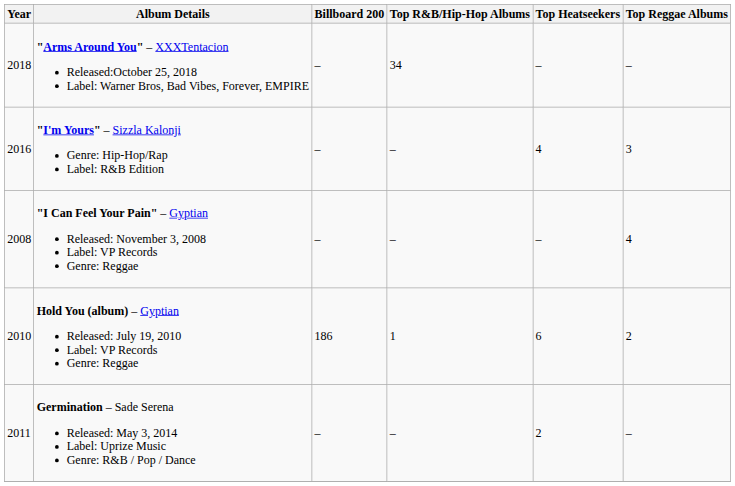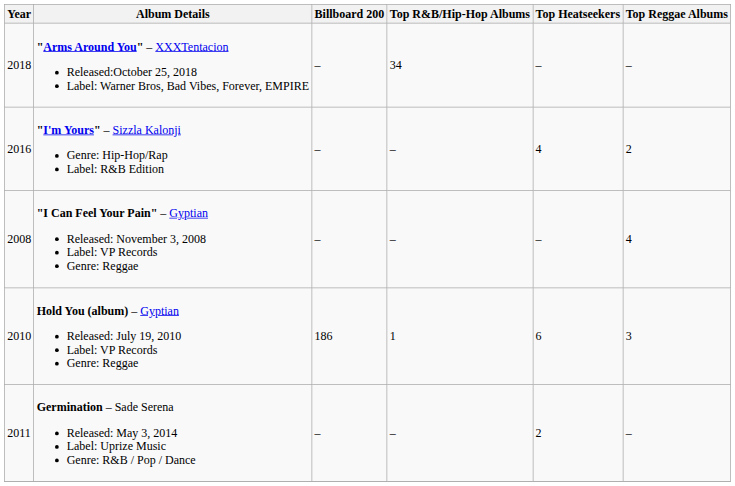(629, 148) 3 -> (629, 148) 2
(629, 336) 2 -> (629, 336) 3
